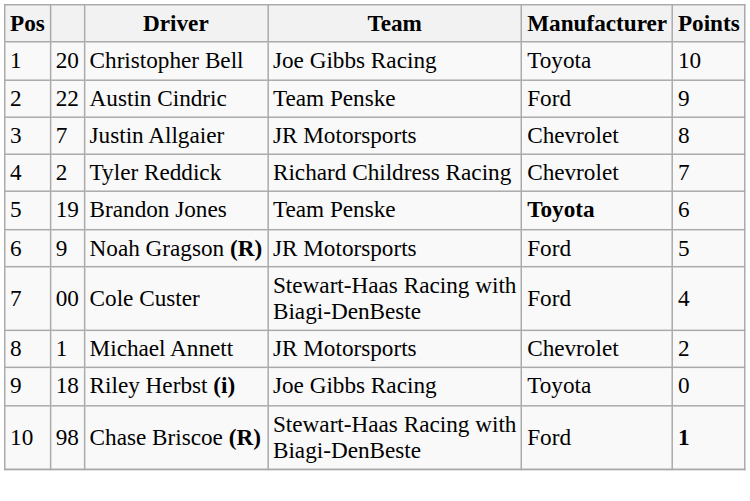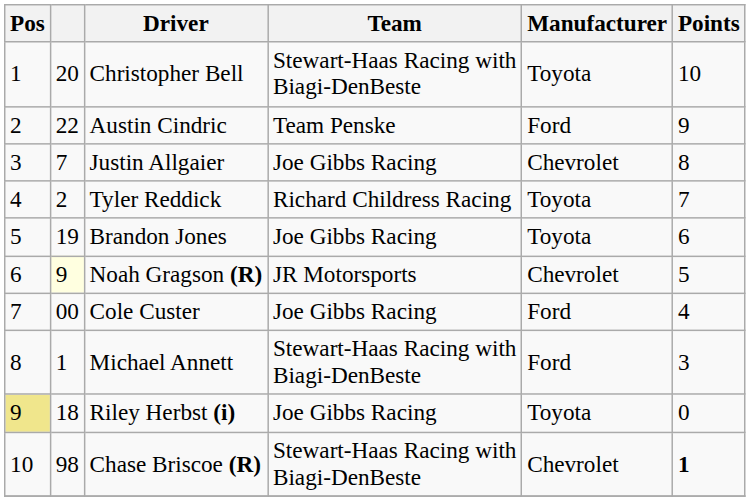(355, 60) Joe Gibbs Racing -> (395, 73) Stewart-Haas Racing with Biagi-DenBeste
(345, 134) JR Motorsports -> (355, 161) Joe Gibbs Racing
(573, 172) Chevrolet -> (559, 198) Toyota
(334, 209) Team Penske -> (355, 236) Joe Gibbs Racing
(561, 209) bold -> (559, 236) normal
(61, 247) no background -> (61, 273) lightyellow background
(549, 247) Ford -> (573, 273) Chevrolet
(395, 297) Stewart-Haas Racing with Biagi-DenBeste -> (355, 311) Joe Gibbs Racing
(345, 348) JR Motorsports -> (395, 361) Stewart-Haas Racing with Biagi-DenBeste
(573, 348) Chevrolet -> (549, 361) Ford
(684, 348) 2 -> (684, 361) 3
(16, 385) no background -> (16, 412) khaki background
(549, 436) Ford -> (573, 463) Chevrolet
